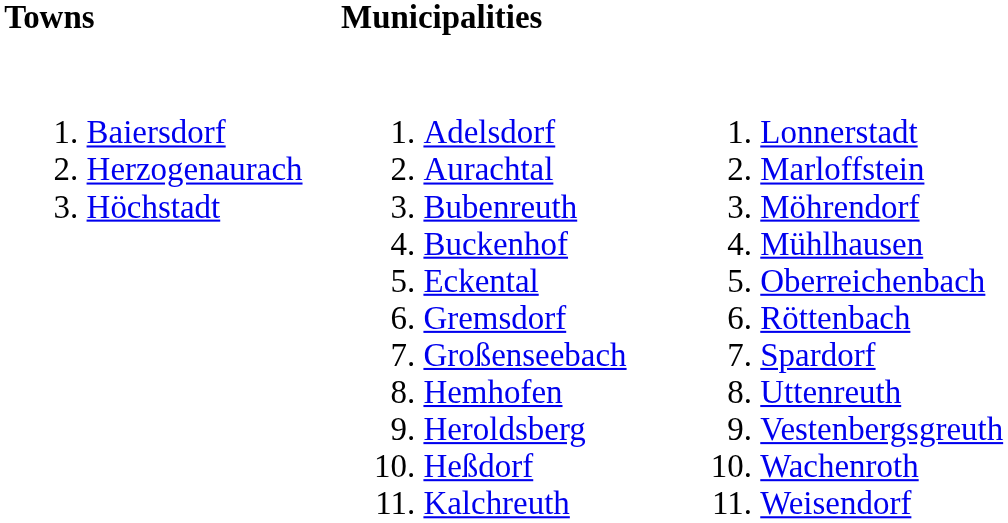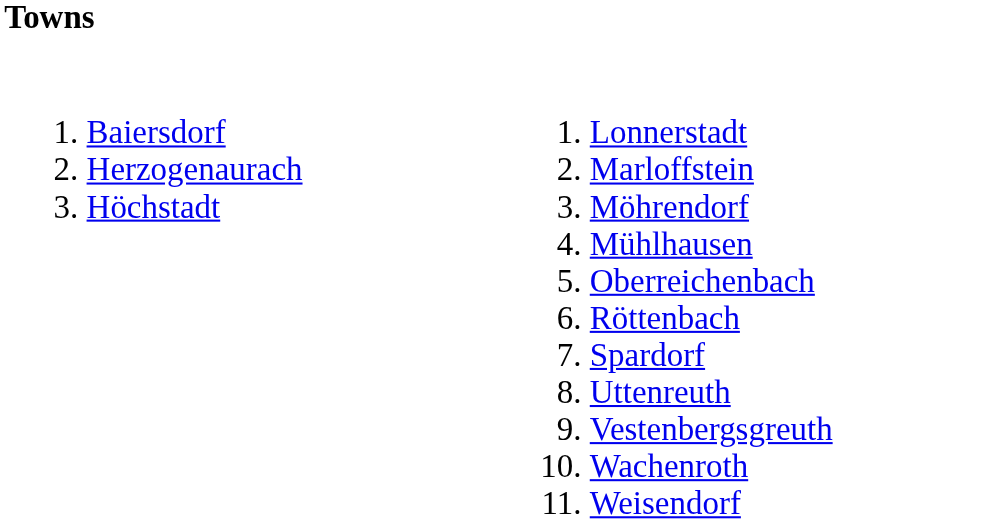- column: (442, 17)
